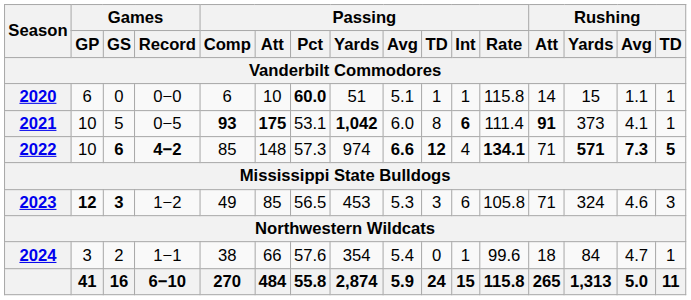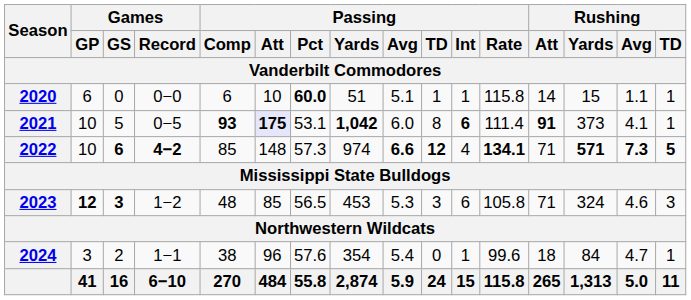(272, 123) no background -> (272, 123) lavender background
(227, 202) 49 -> (227, 202) 48
(272, 255) 66 -> (272, 255) 96
